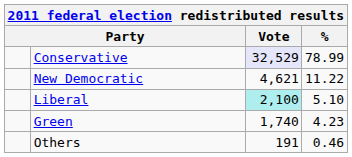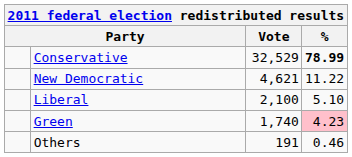(275, 57) lavender background -> (275, 57) no background
(325, 57) normal -> (325, 57) bold
(279, 100) paleturquoise background -> (279, 100) no background
(328, 121) no background -> (328, 121) pink background
